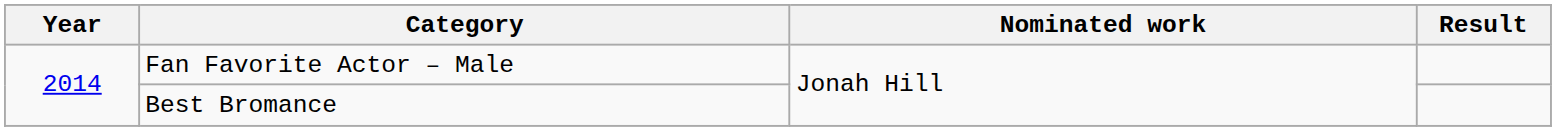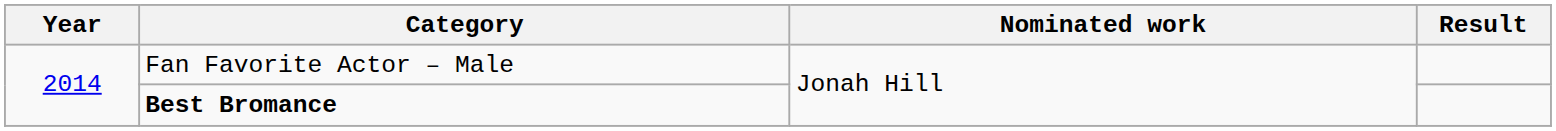(241, 105) normal -> (241, 105) bold
